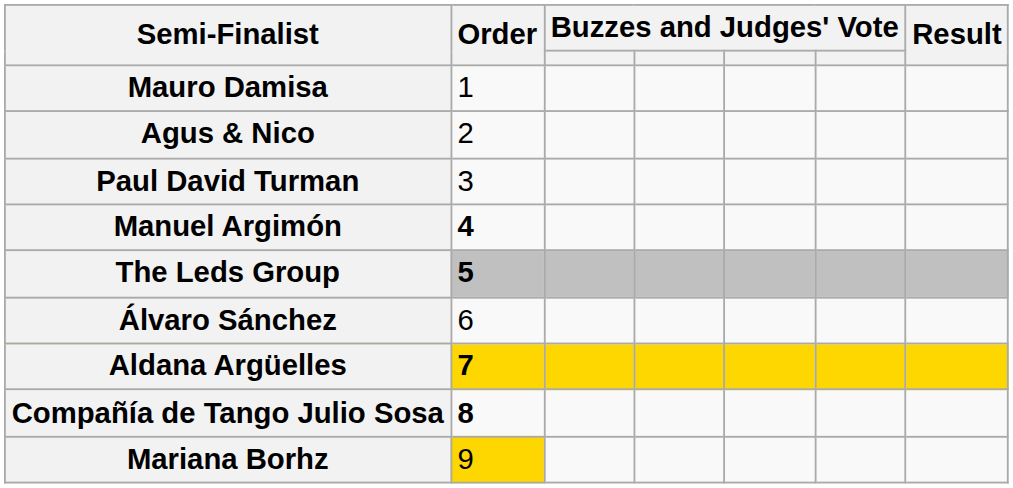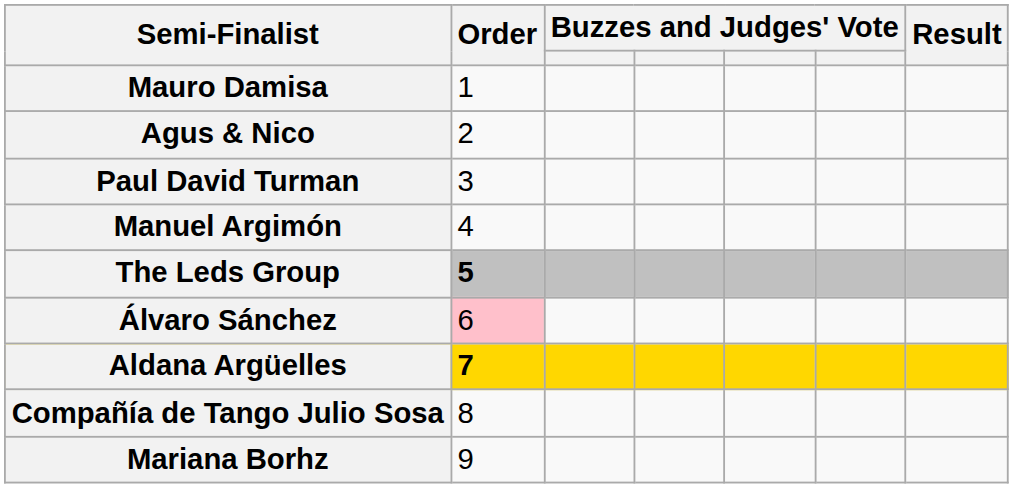(466, 226) bold -> (466, 226) normal
(466, 319) no background -> (466, 319) pink background
(466, 412) bold -> (466, 412) normal
(466, 459) gold background -> (466, 459) no background
